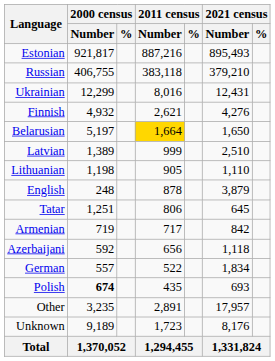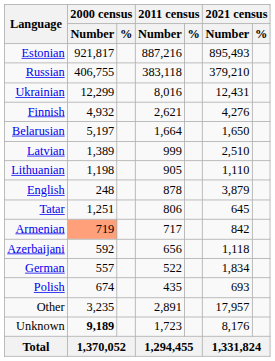(168, 131) gold background -> (168, 131) no background
(105, 229) no background -> (105, 229) lightsalmon background
(105, 287) bold -> (105, 287) normal
(100, 326) normal -> (100, 326) bold
